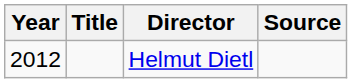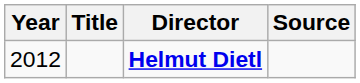(191, 58) normal -> (195, 58) bold
